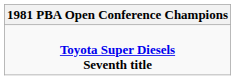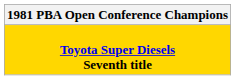(118, 57) no background -> (118, 57) gold background
